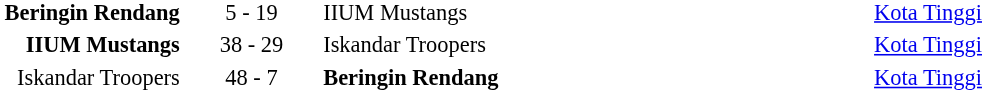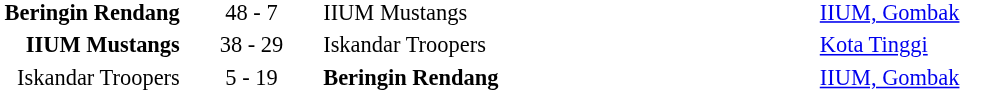(251, 12) 5 - 19 -> (251, 12) 48 - 7
(928, 12) Kota Tinggi -> (890, 12) IIUM, Gombak
(251, 77) 48 - 7 -> (251, 77) 5 - 19
(928, 77) Kota Tinggi -> (890, 77) IIUM, Gombak
